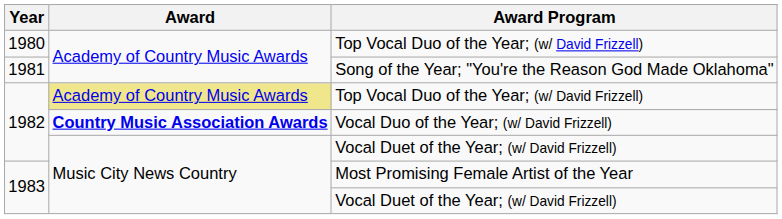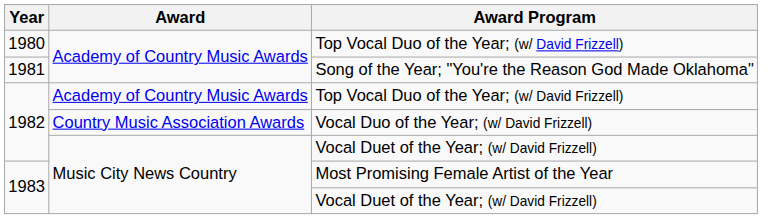(180, 95) khaki background -> (180, 95) no background
(190, 122) bold -> (178, 122) normal
